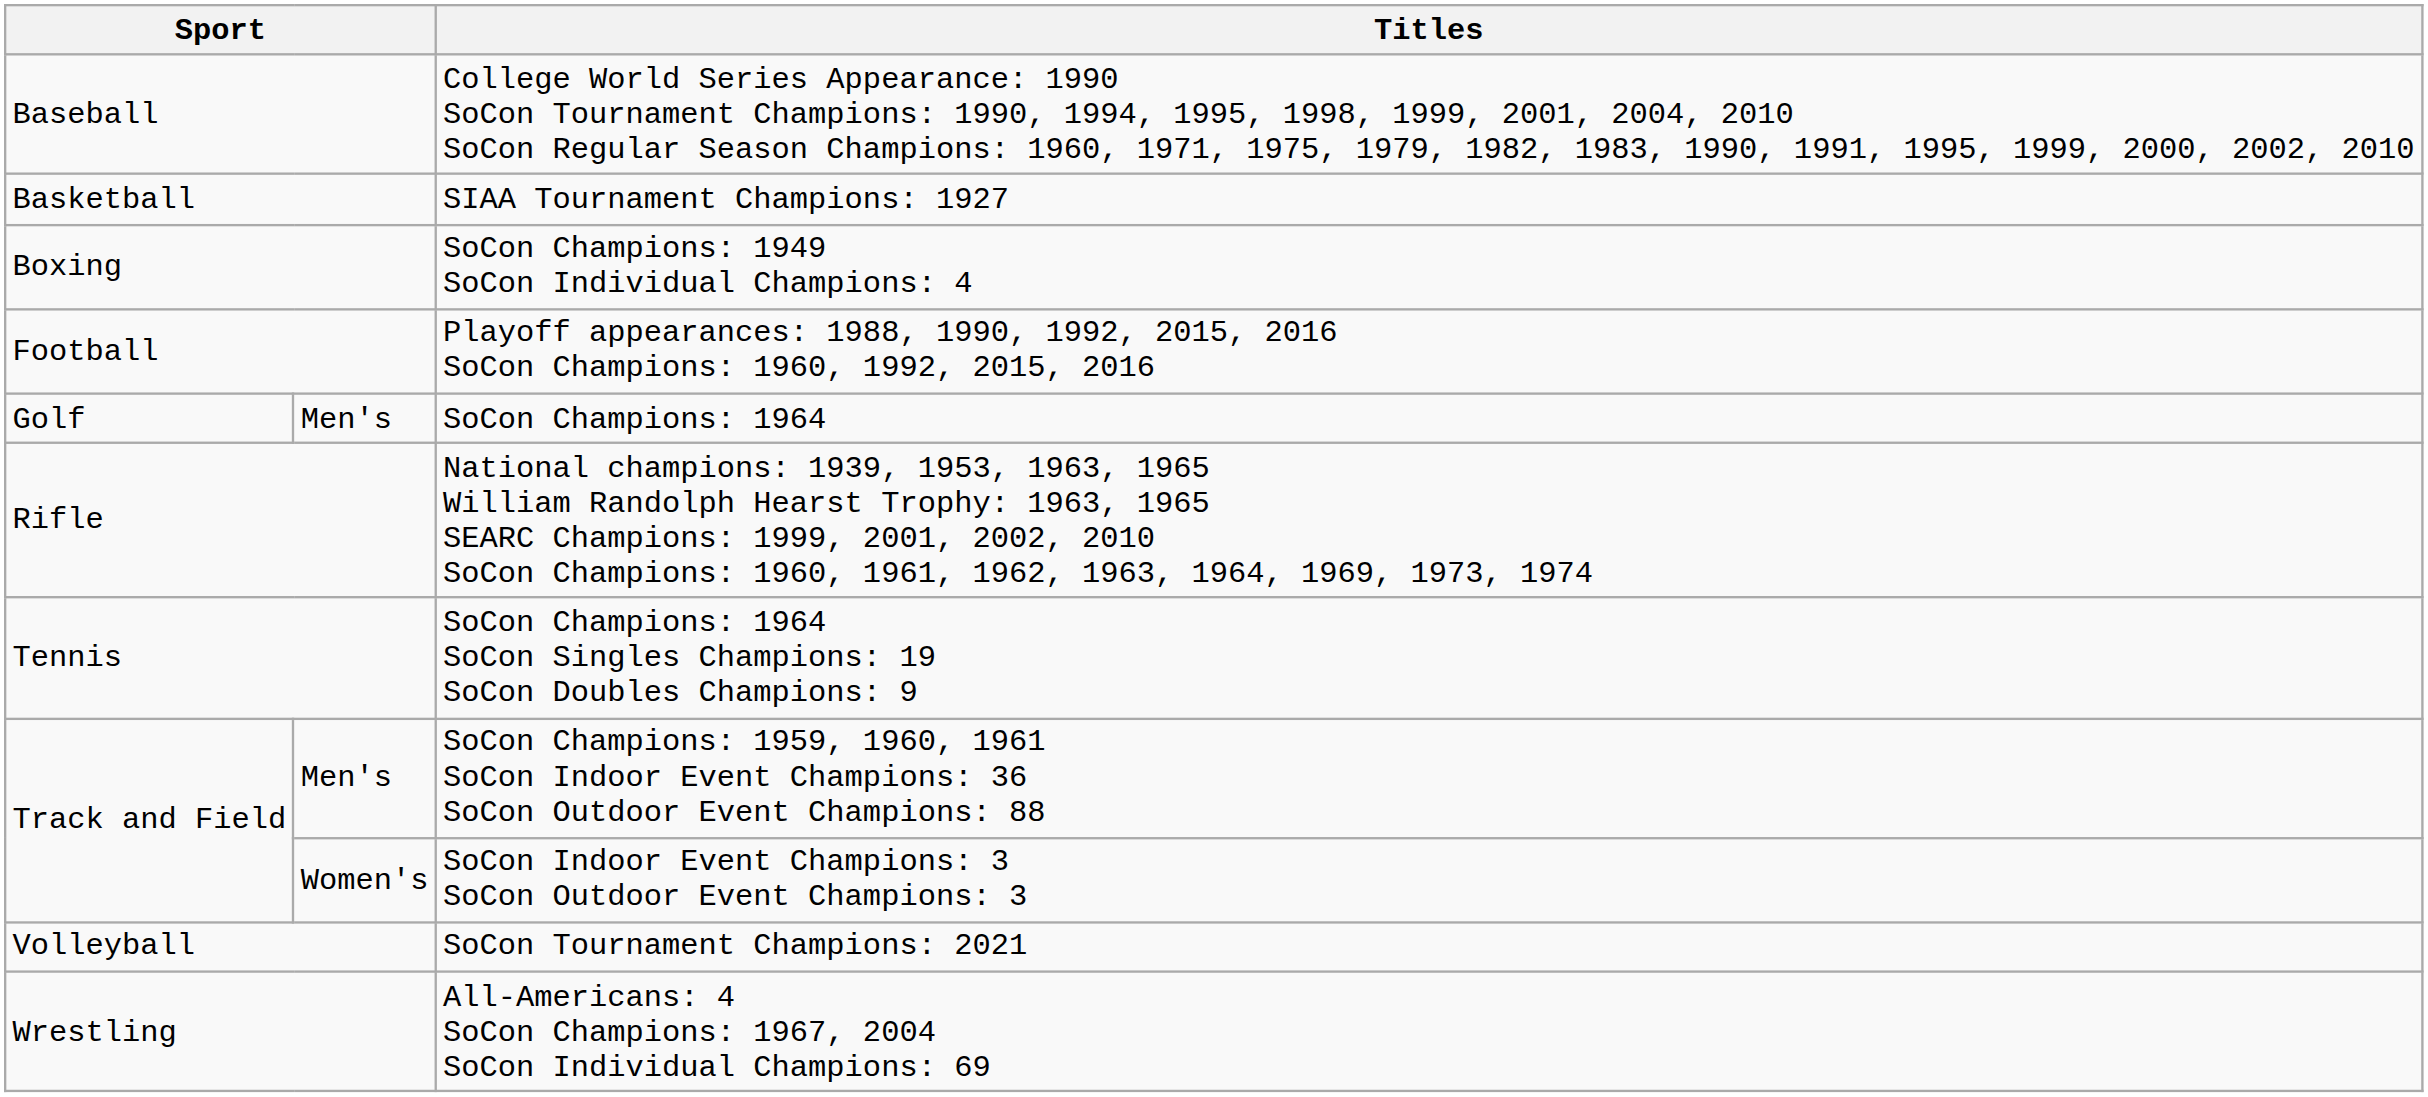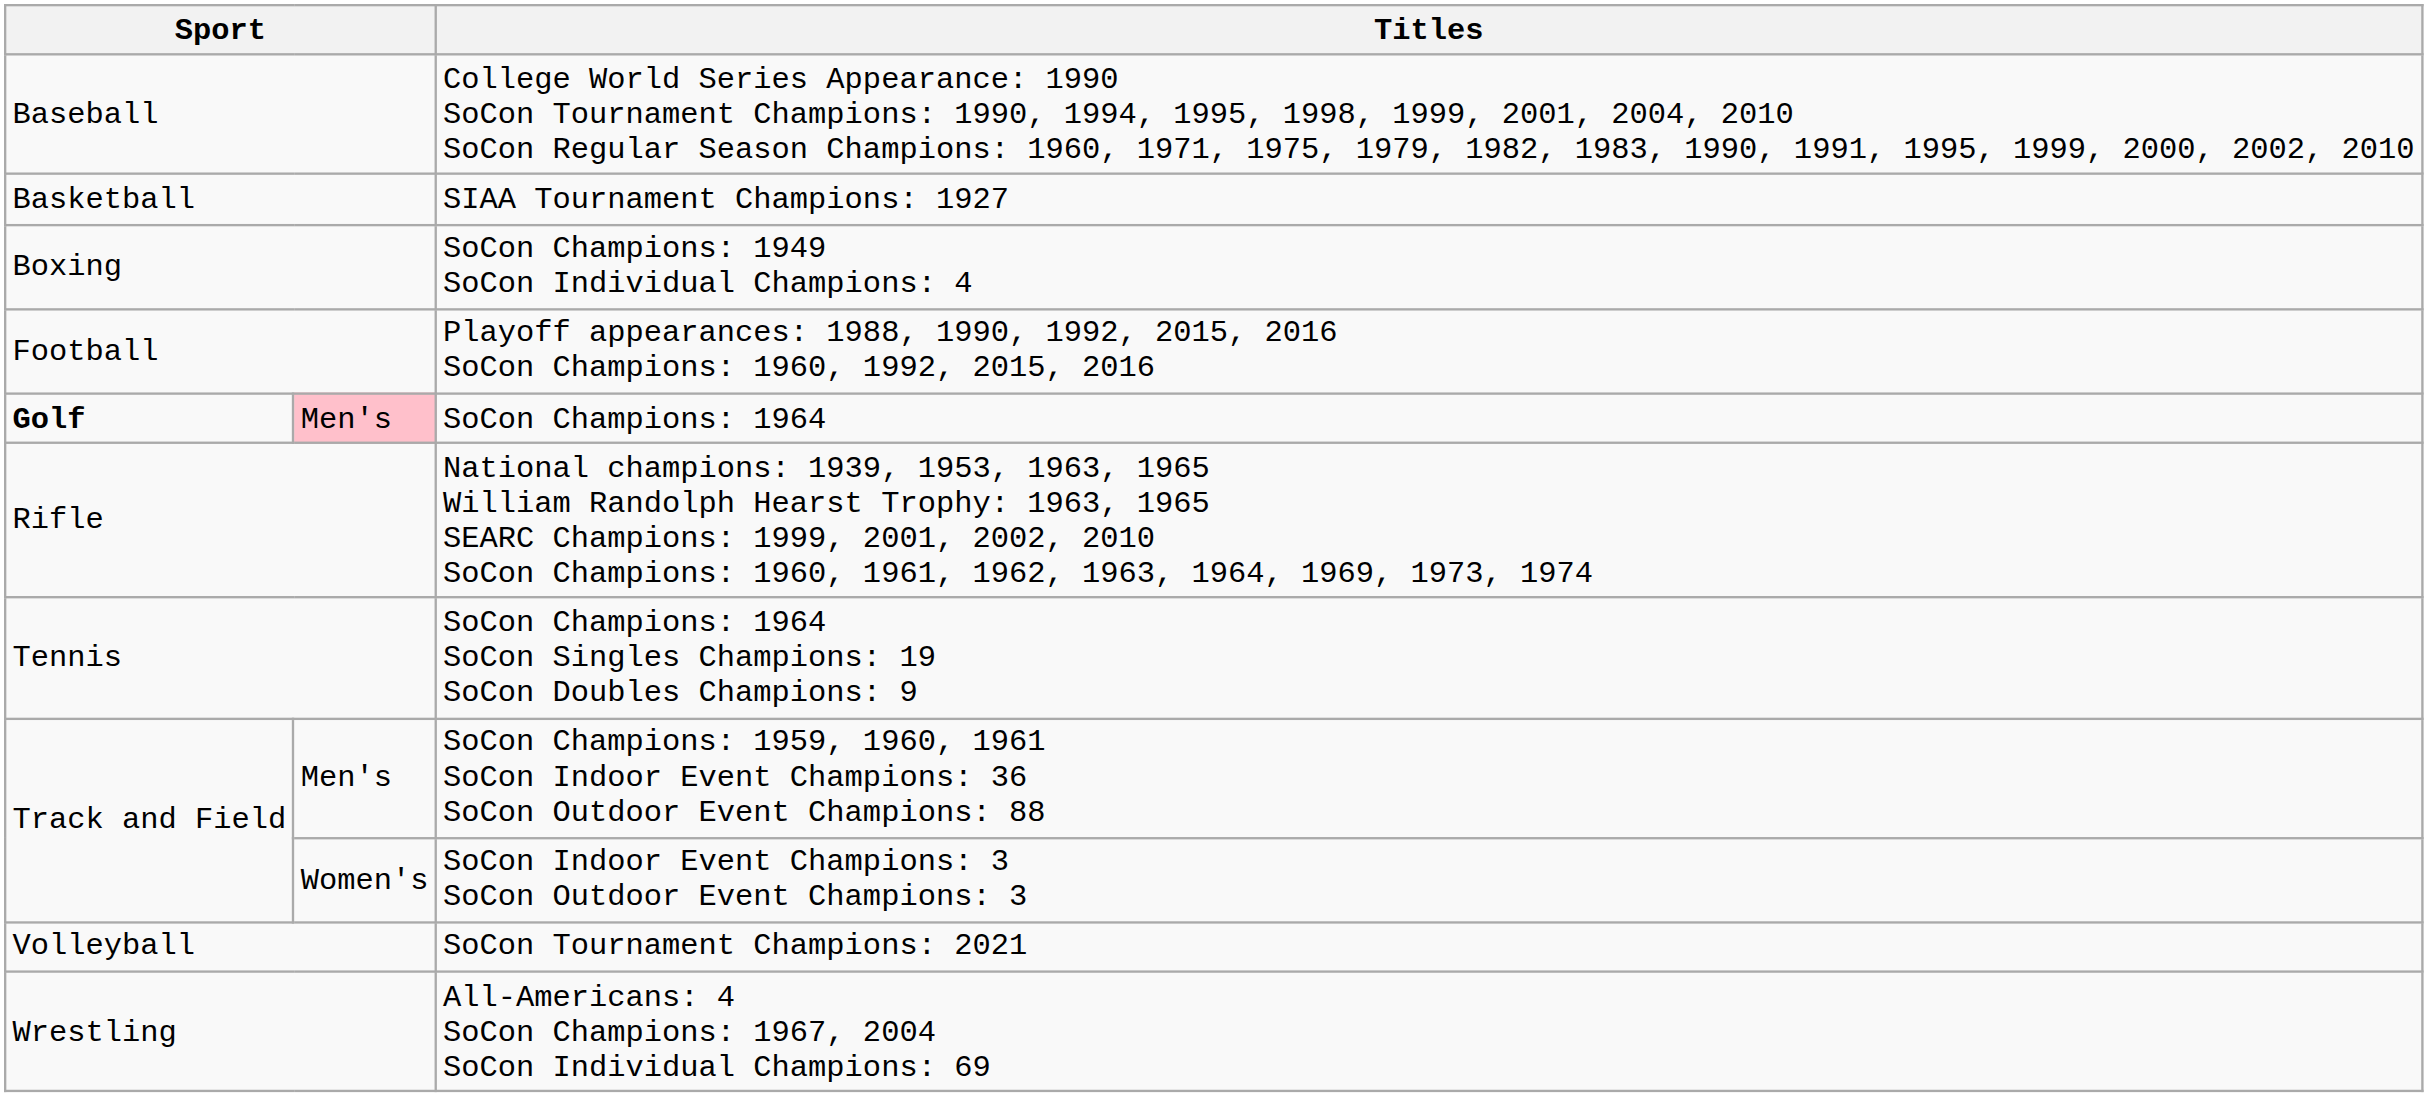(49, 418) normal -> (49, 418) bold
(346, 418) no background -> (346, 418) pink background
